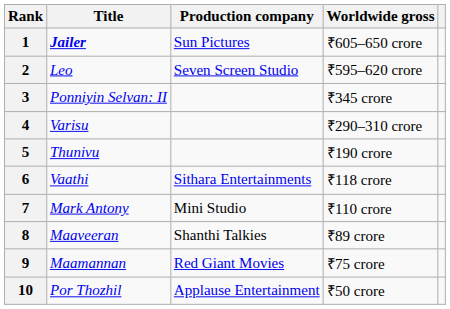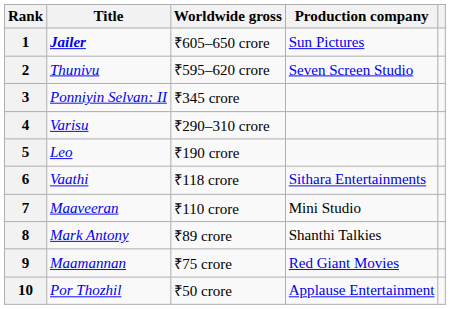columns swapped: (247, 16) <-> (381, 16)
(61, 69) Leo -> (75, 69) Thunivu
(75, 152) Thunivu -> (61, 152) Leo
(89, 207) Mark Antony -> (84, 207) Maaveeran
(84, 235) Maaveeran -> (89, 235) Mark Antony
